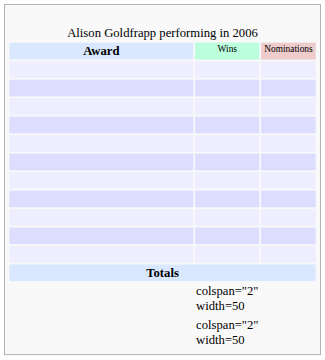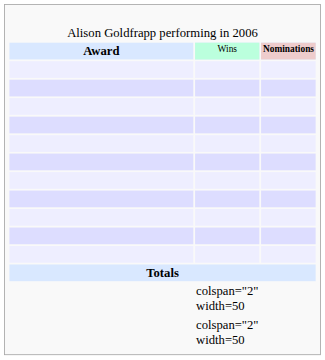(288, 48) normal -> (288, 48) bold
